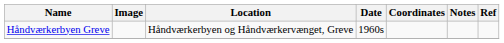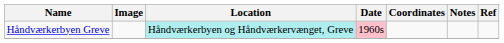(251, 30) no background -> (251, 30) paleturquoise background
(371, 30) no background -> (371, 30) pink background
